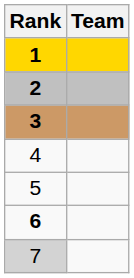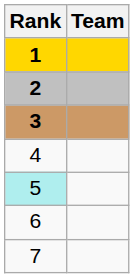(35, 188) no background -> (35, 188) paleturquoise background
(35, 222) bold -> (35, 222) normal
(35, 255) lightgrey background -> (35, 255) no background
